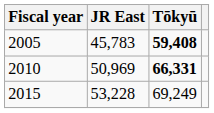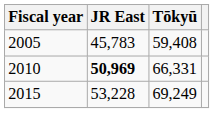(175, 42) bold -> (175, 42) normal
(113, 68) normal -> (113, 68) bold
(175, 68) bold -> (175, 68) normal
